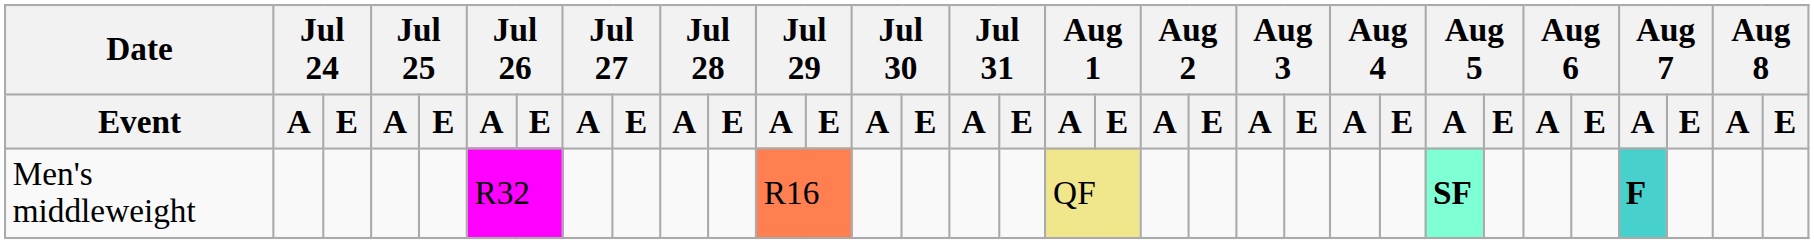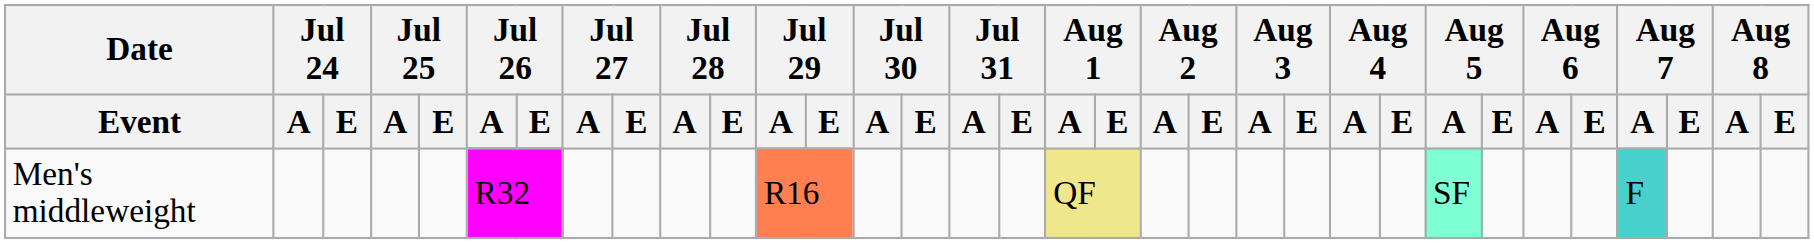(1452, 192) bold -> (1452, 192) normal
(1636, 192) bold -> (1635, 192) normal
